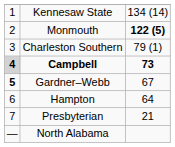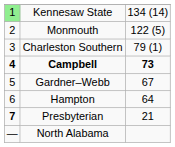(12, 13) no background -> (12, 13) lightgreen background
(148, 30) bold -> (148, 30) normal
(12, 64) lightgrey background -> (12, 64) no background
(12, 82) bold -> (12, 82) normal
(12, 116) normal -> (12, 116) bold
